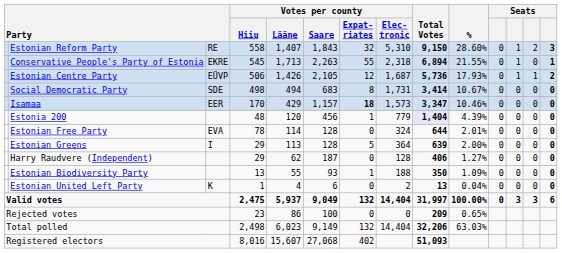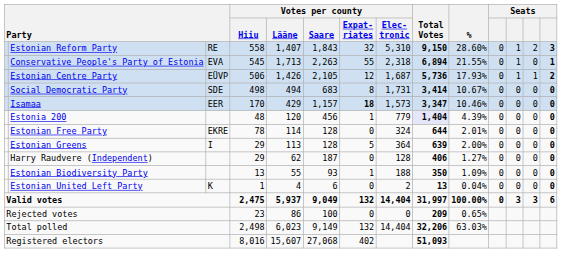(218, 62) EKRE -> (215, 62) EVA
(215, 131) EVA -> (218, 131) EKRE
